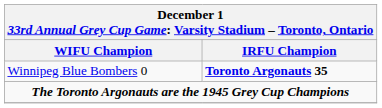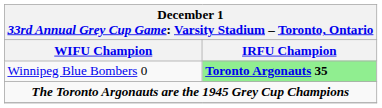(266, 71) no background -> (266, 71) lightgreen background
